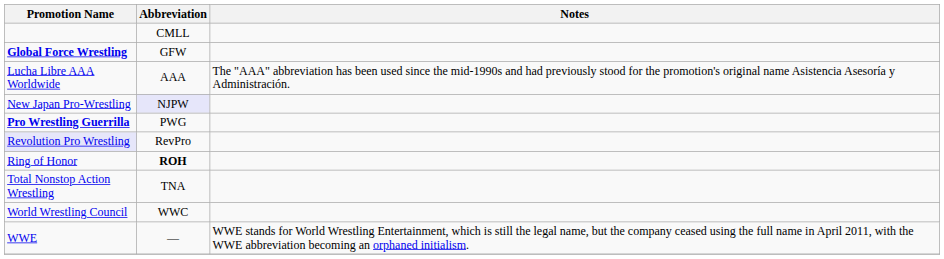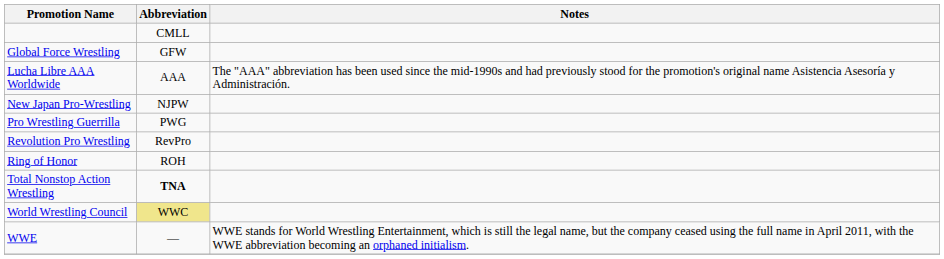(67, 52) bold -> (63, 52) normal
(173, 103) lavender background -> (173, 103) no background
(68, 122) bold -> (63, 122) normal
(68, 141) lavender background -> (68, 141) no background
(173, 160) bold -> (173, 160) normal
(173, 186) normal -> (173, 186) bold
(173, 212) no background -> (173, 212) khaki background
